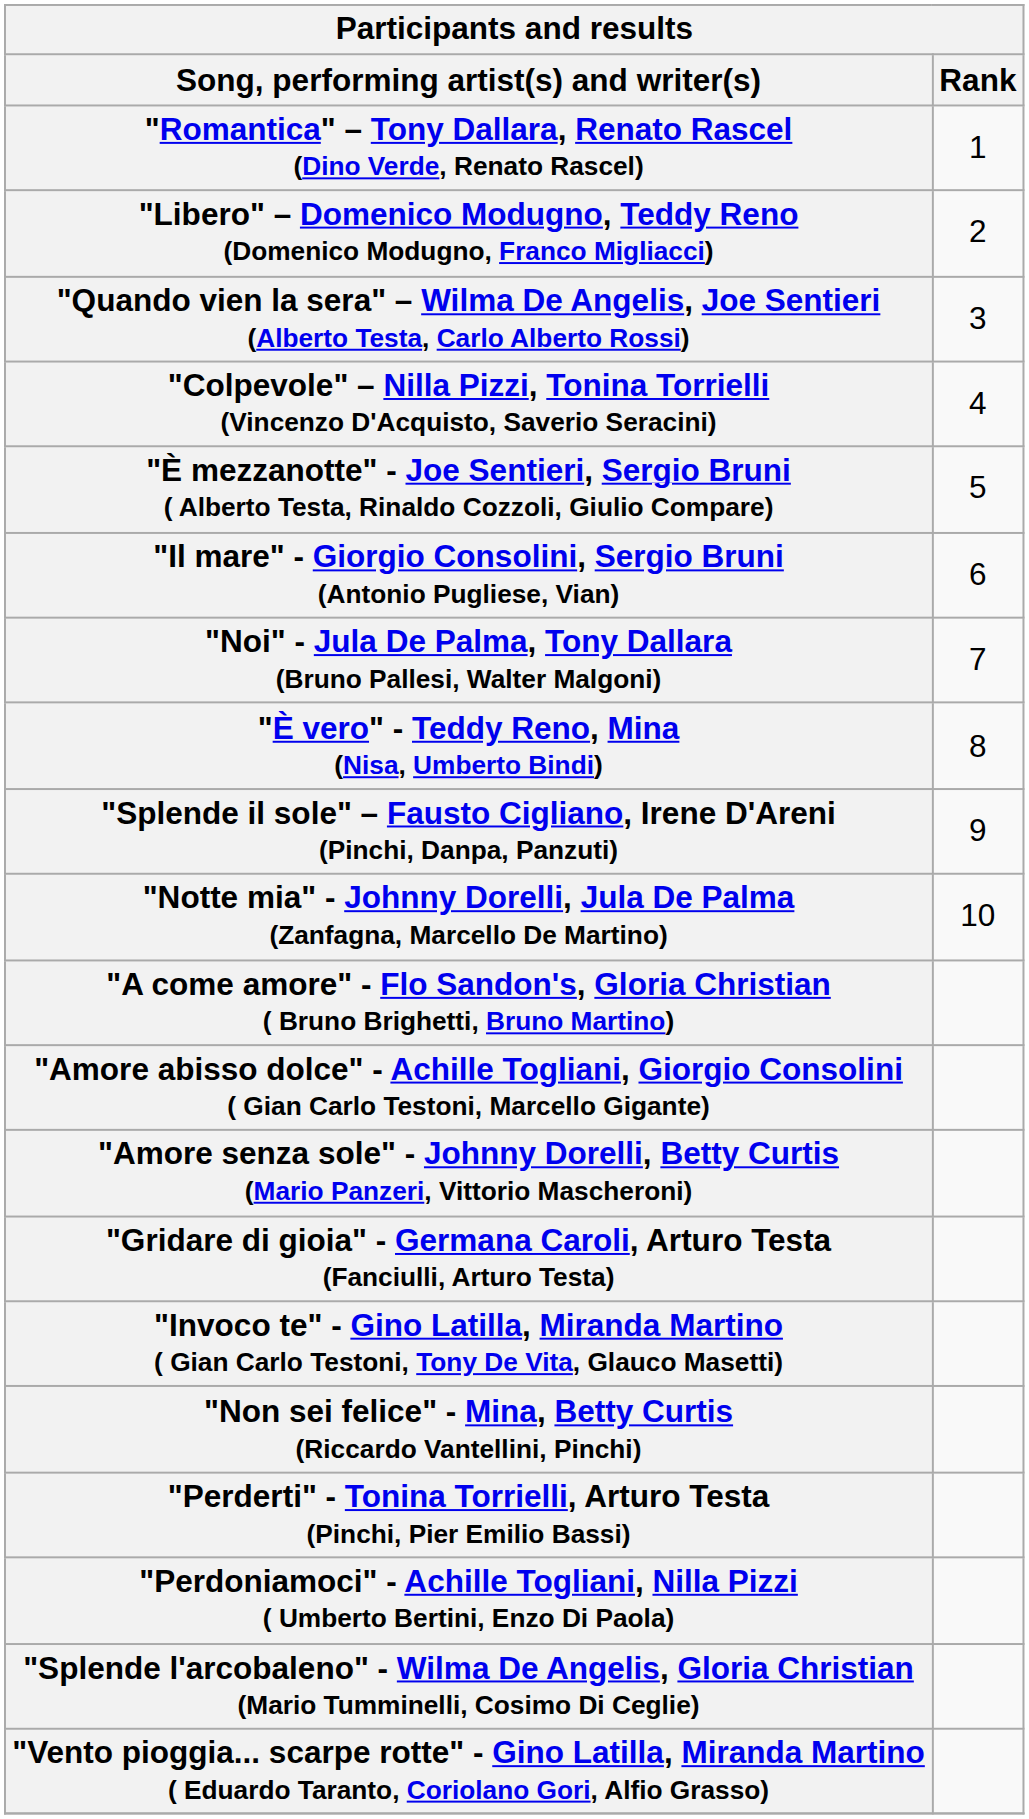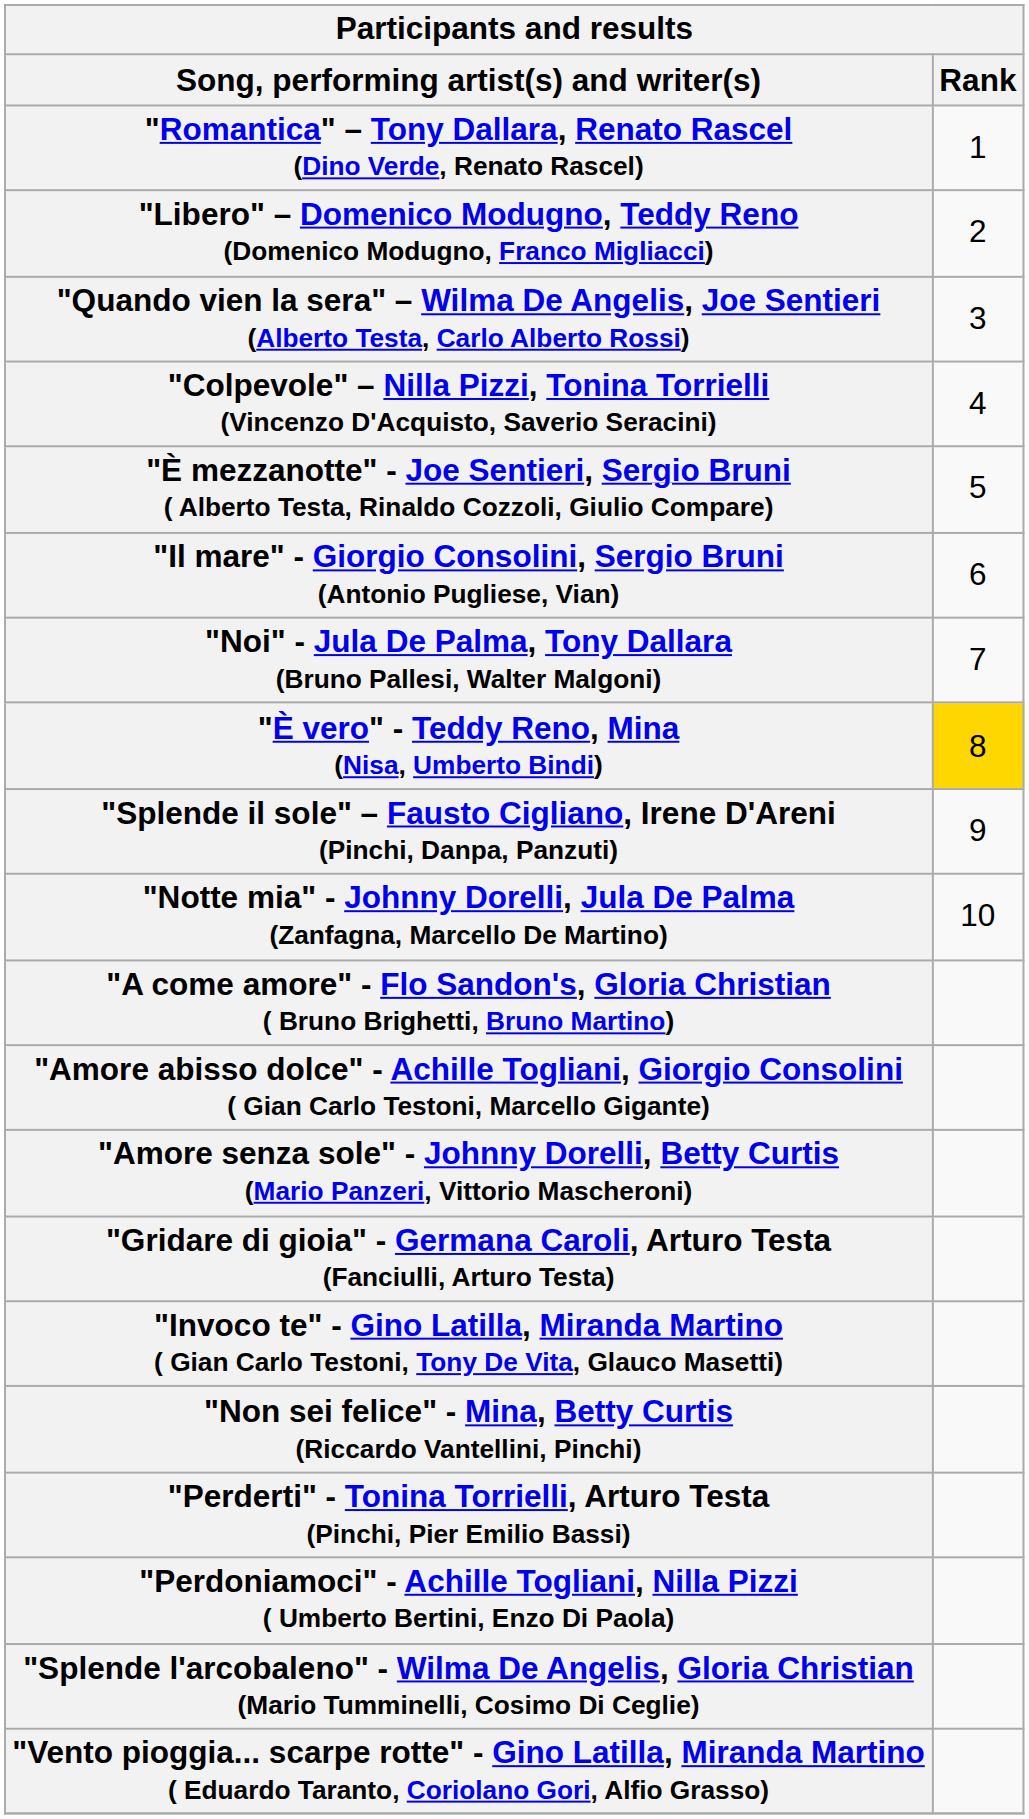(978, 745) no background -> (978, 745) gold background
